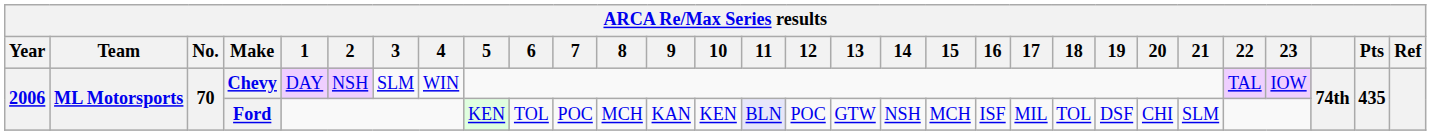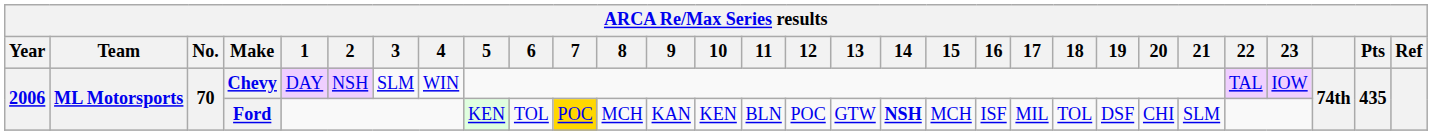(575, 114) no background -> (575, 114) gold background
(764, 114) lavender background -> (764, 114) no background
(903, 114) normal -> (903, 114) bold
